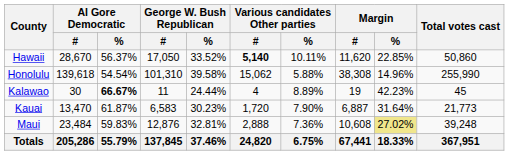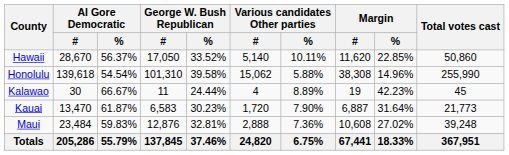(256, 58) bold -> (256, 58) normal
(119, 91) bold -> (119, 91) normal
(396, 125) khaki background -> (396, 125) no background
